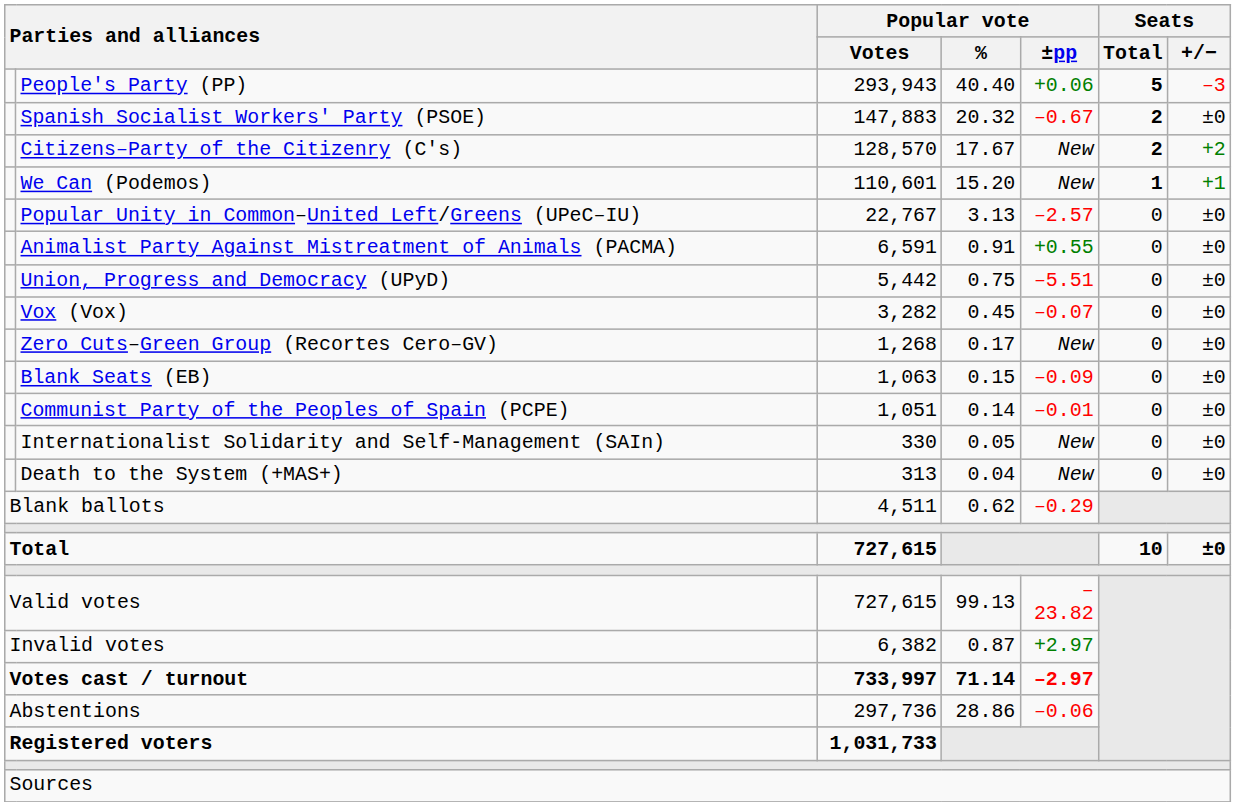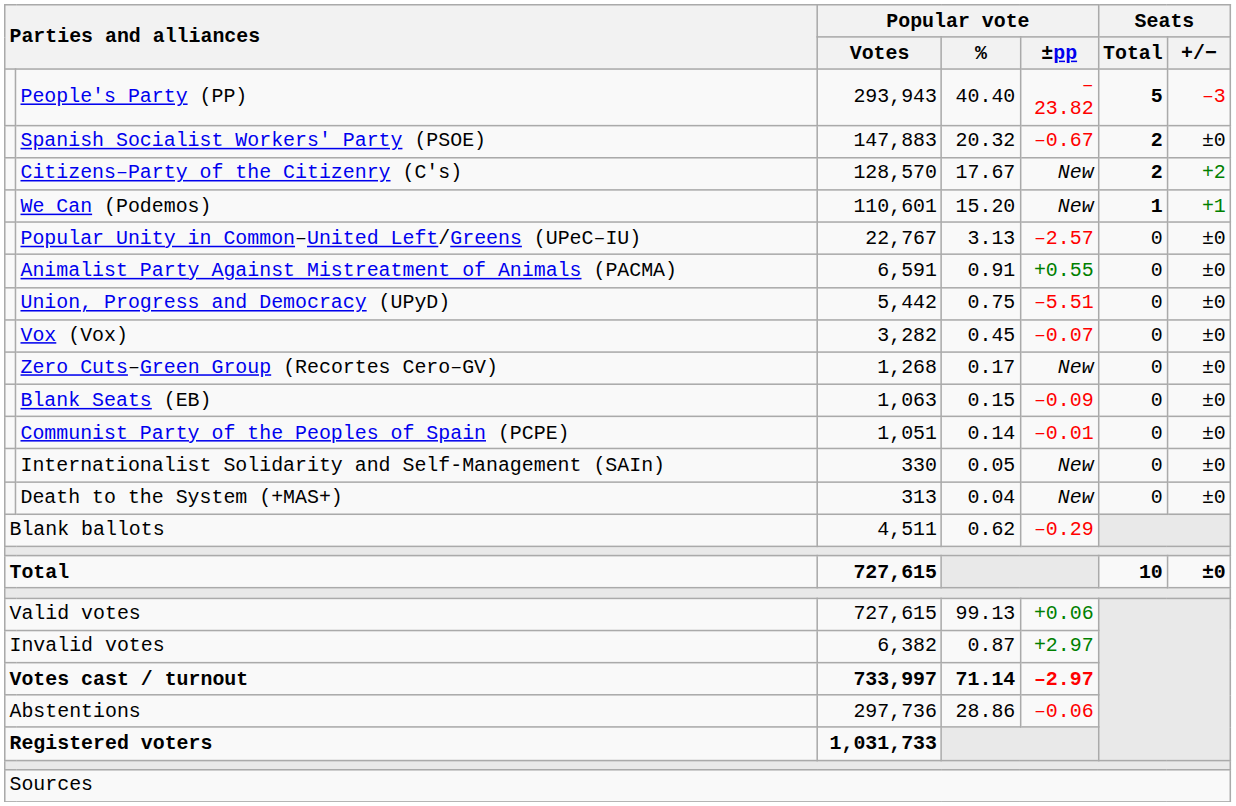(1064, 86) +0.06 -> (1064, 97) –23.82
(1064, 602) –23.82 -> (1064, 614) +0.06
